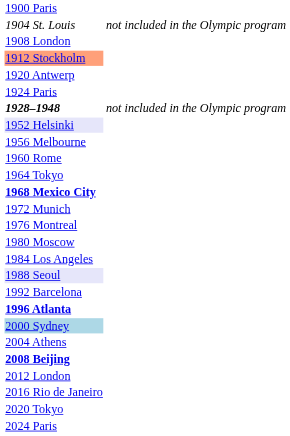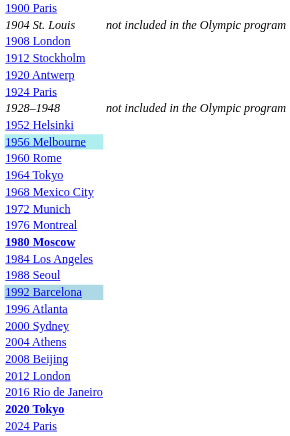(45, 58) lightsalmon background -> (45, 58) no background
(33, 108) bold -> (33, 108) normal
(40, 125) lavender background -> (40, 125) no background
(46, 141) no background -> (46, 141) paleturquoise background
(51, 192) bold -> (50, 192) normal
(40, 242) normal -> (40, 242) bold
(33, 275) lavender background -> (33, 275) no background
(44, 292) no background -> (44, 292) lightblue background
(38, 309) bold -> (37, 309) normal
(37, 325) lightblue background -> (37, 325) no background
(38, 359) bold -> (37, 359) normal
(34, 409) normal -> (35, 409) bold
